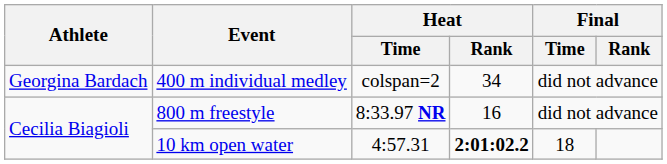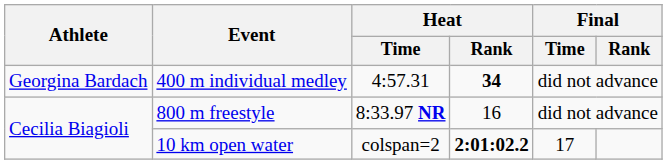(401, 81) colspan=2 -> (401, 81) 4:57.31
(492, 81) normal -> (492, 81) bold
(401, 144) 4:57.31 -> (401, 144) colspan=2
(565, 144) 18 -> (565, 144) 17
